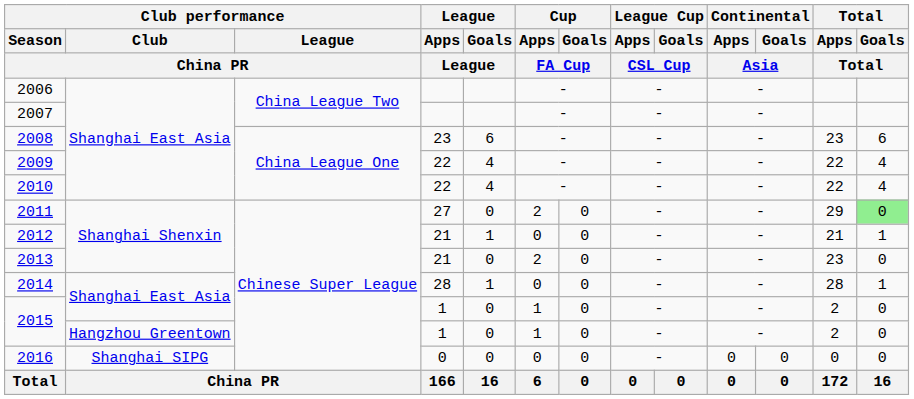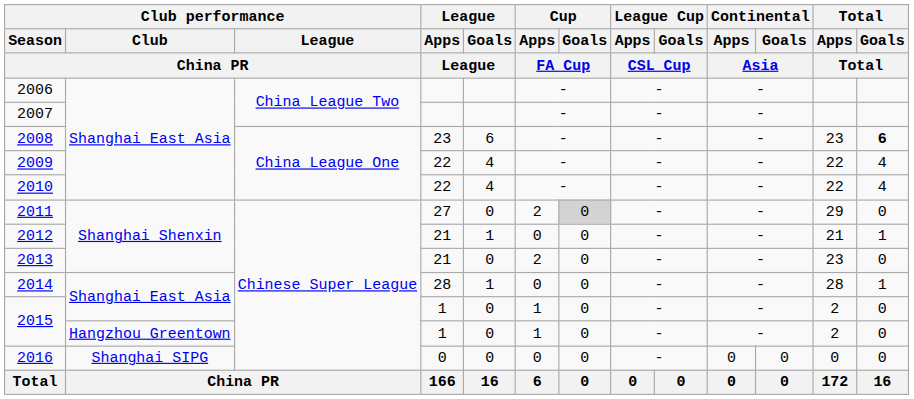(882, 139) normal -> (882, 139) bold
(585, 212) no background -> (585, 212) lightgrey background
(882, 212) lightgreen background -> (882, 212) no background
